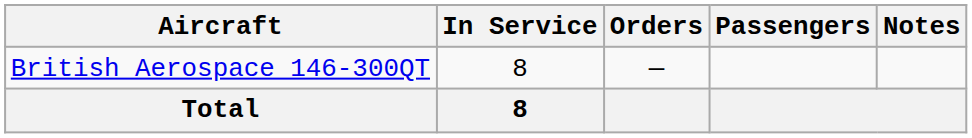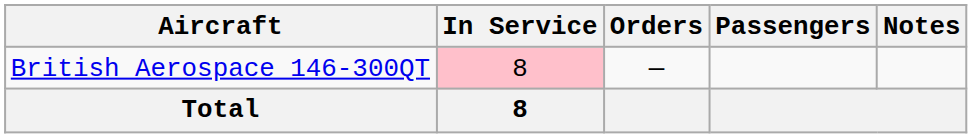(520, 68) no background -> (520, 68) pink background
